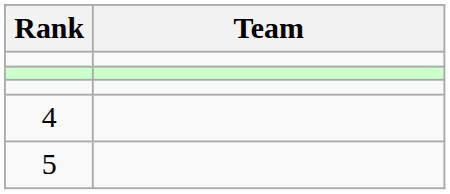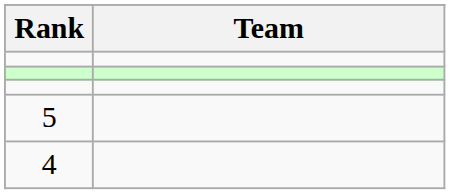(49, 117) 4 -> (49, 117) 5
(49, 164) 5 -> (49, 164) 4
